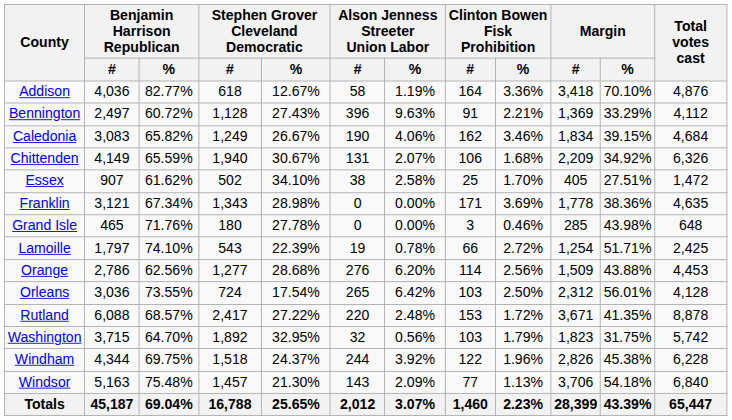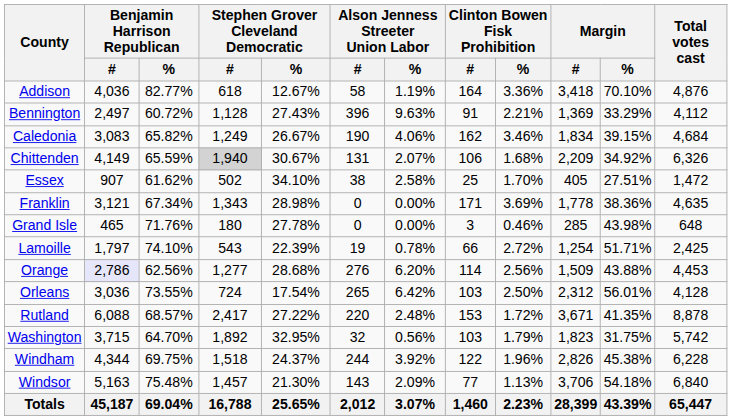(230, 158) no background -> (230, 158) lightgrey background
(112, 270) no background -> (112, 270) lavender background
